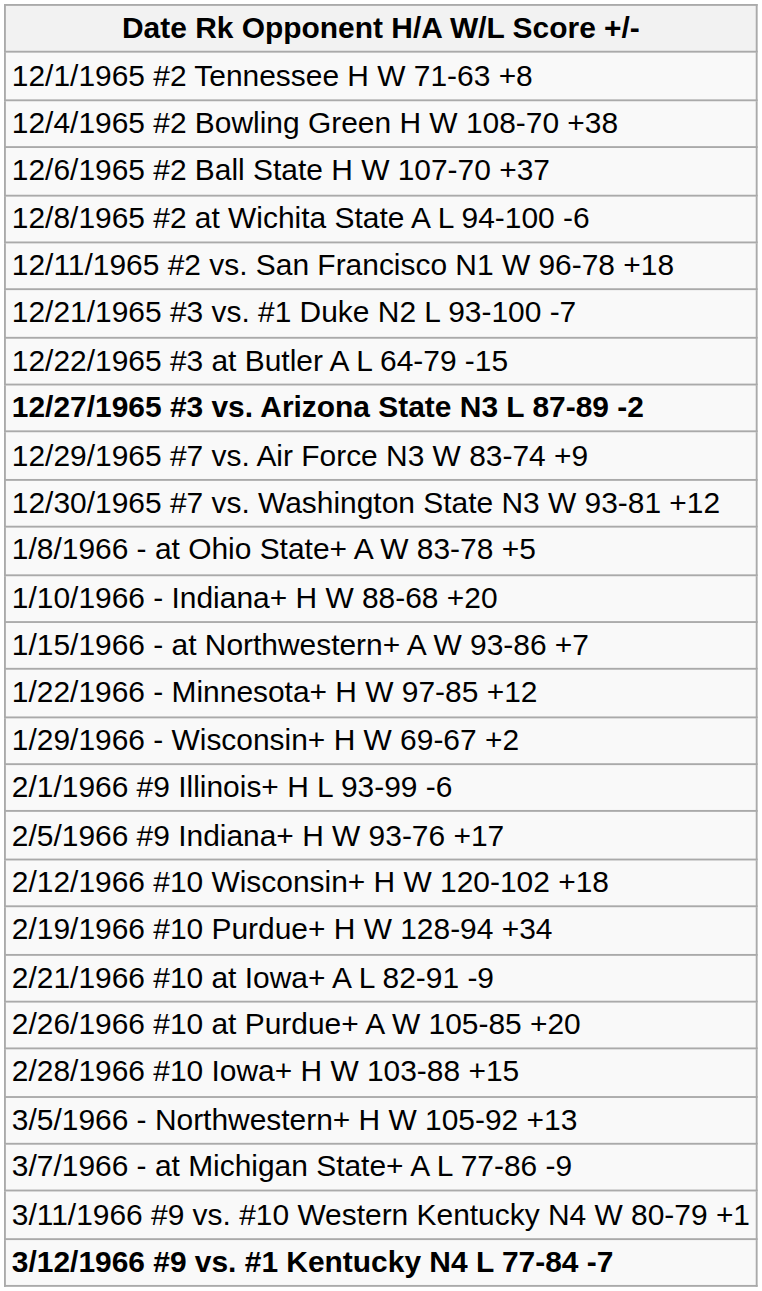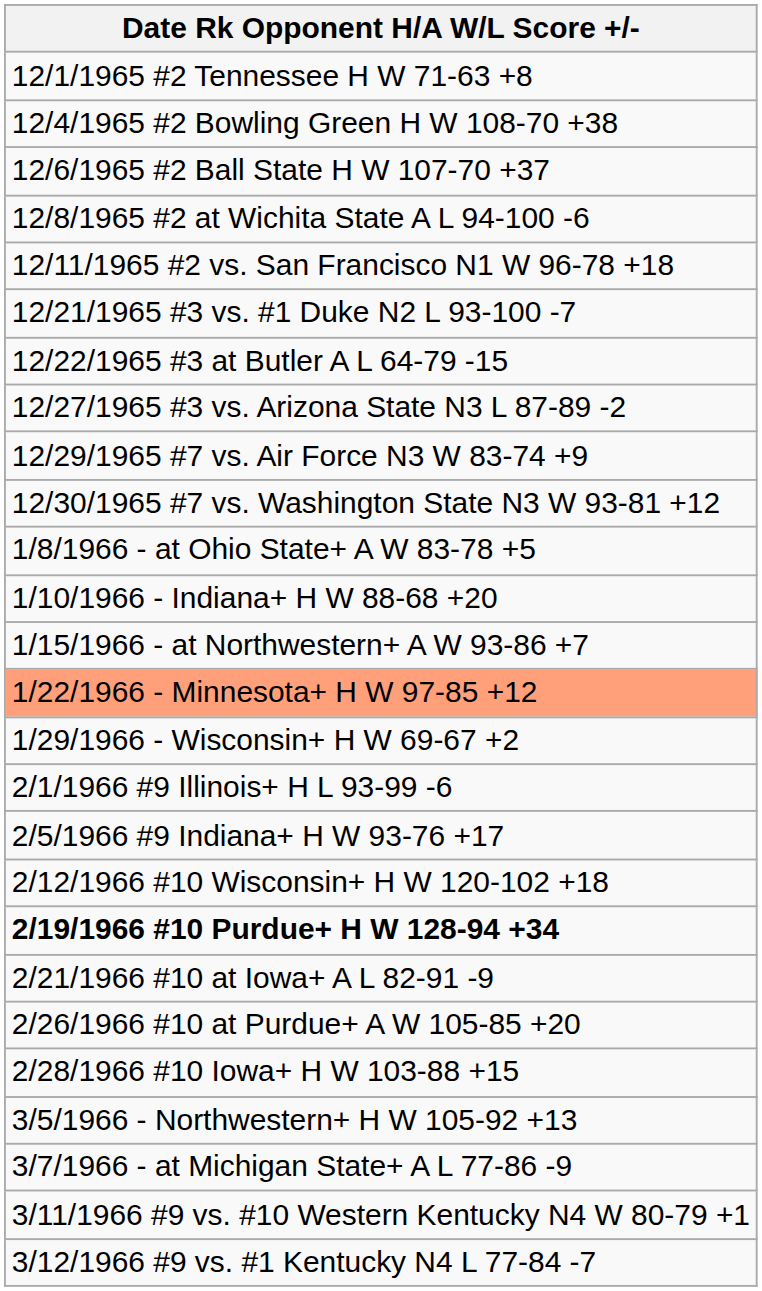(328, 407) bold -> (319, 407) normal
(275, 692) no background -> (275, 692) lightsalmon background
(282, 929) normal -> (285, 929) bold
(313, 1261) bold -> (304, 1261) normal
